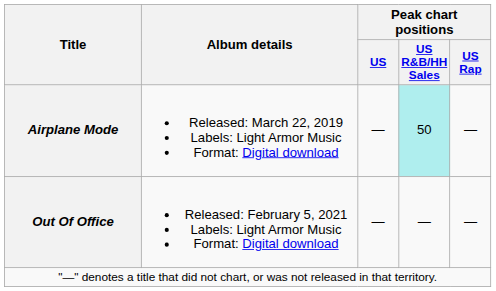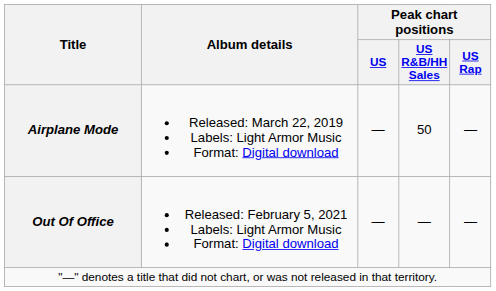(424, 130) paleturquoise background -> (424, 130) no background
